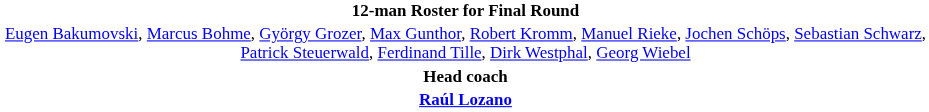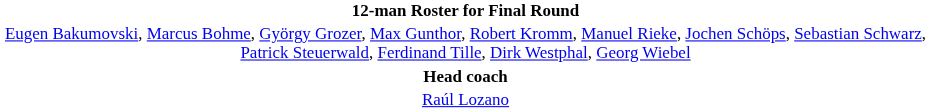(466, 99) bold -> (466, 99) normal
